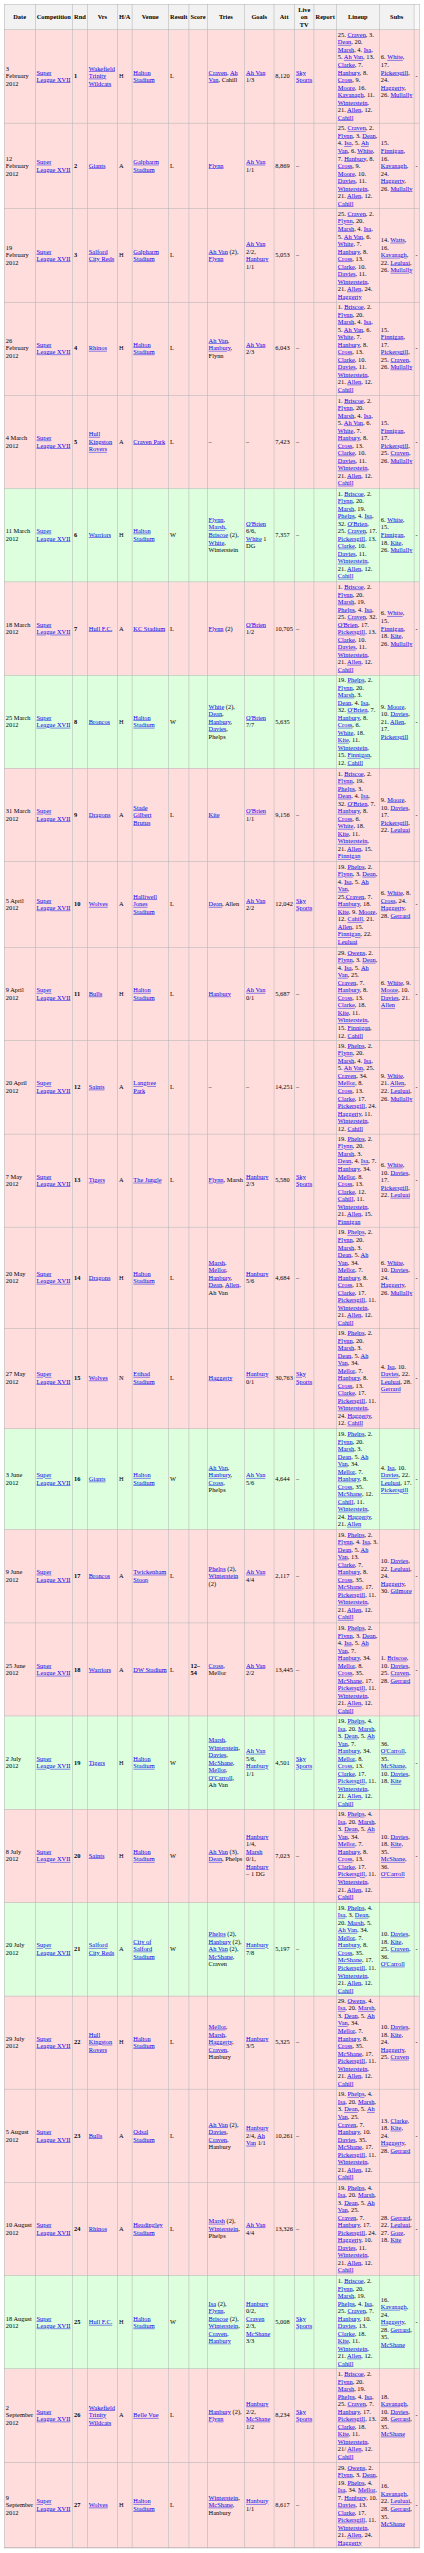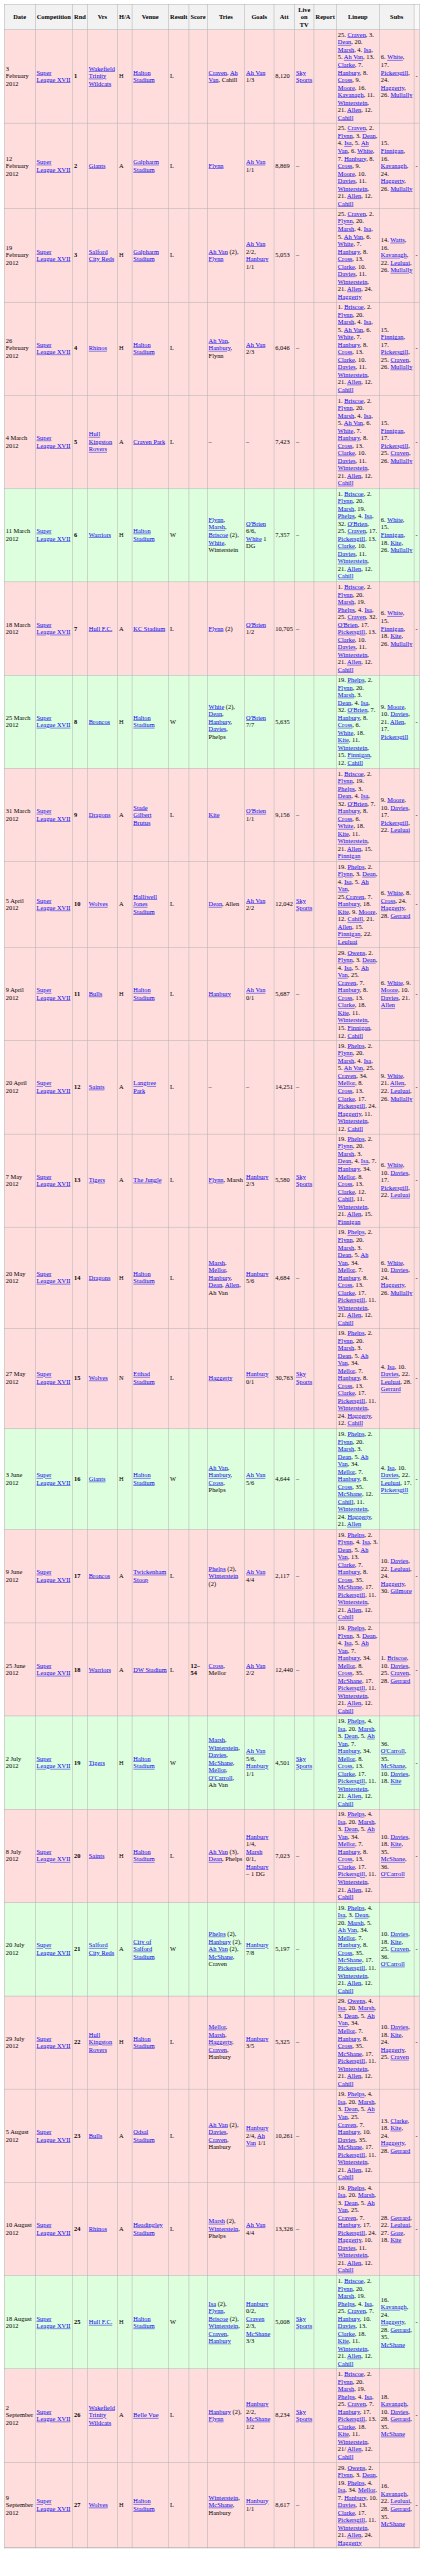(282, 348) 6,043 -> (282, 348) 6,046
(284, 1669) 13,445 -> (284, 1669) 12,440
(173, 1855) W -> (172, 1855) L
